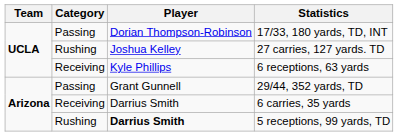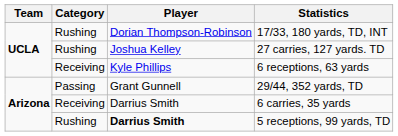(75, 31) Passing -> (76, 31) Rushing
